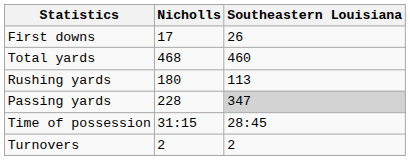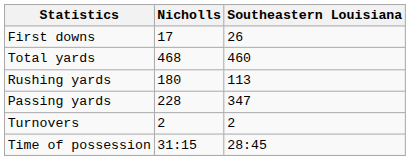(239, 102) lightgrey background -> (239, 102) no background
rows swapped: (43, 145) <-> (79, 123)
